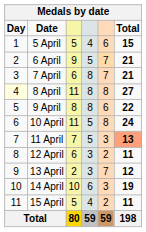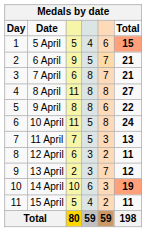(128, 44) no background -> (128, 44) lightsalmon background
(16, 92) lightyellow background -> (16, 92) no background
(128, 139) lightsalmon background -> (128, 139) no background
(128, 187) no background -> (128, 187) lightsalmon background
